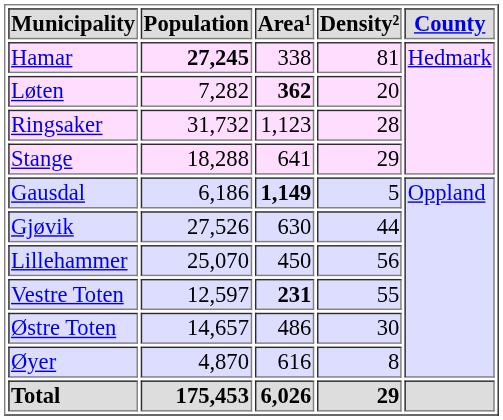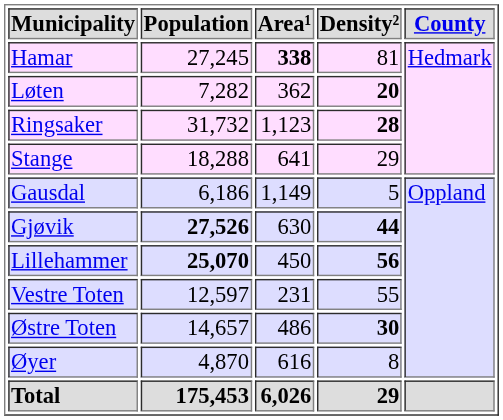(218, 57) bold -> (218, 57) normal
(294, 57) normal -> (294, 57) bold
(294, 91) bold -> (294, 91) normal
(388, 91) normal -> (388, 91) bold
(388, 125) normal -> (388, 125) bold
(286, 192) bold -> (286, 192) normal
(218, 226) normal -> (218, 226) bold
(388, 226) normal -> (388, 226) bold
(218, 260) normal -> (218, 260) bold
(388, 260) normal -> (388, 260) bold
(294, 294) bold -> (294, 294) normal
(388, 328) normal -> (388, 328) bold
